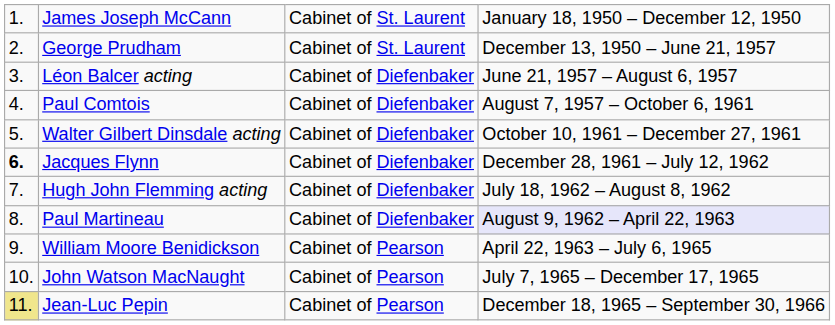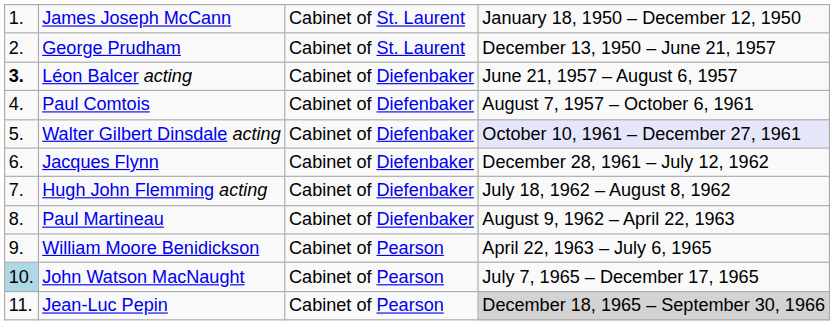(16, 76) normal -> (16, 76) bold
(642, 133) no background -> (642, 133) lavender background
(16, 162) bold -> (16, 162) normal
(608, 219) lavender background -> (608, 219) no background
(21, 276) no background -> (21, 276) lightblue background
(21, 305) khaki background -> (21, 305) no background
(654, 305) no background -> (654, 305) lightgrey background
